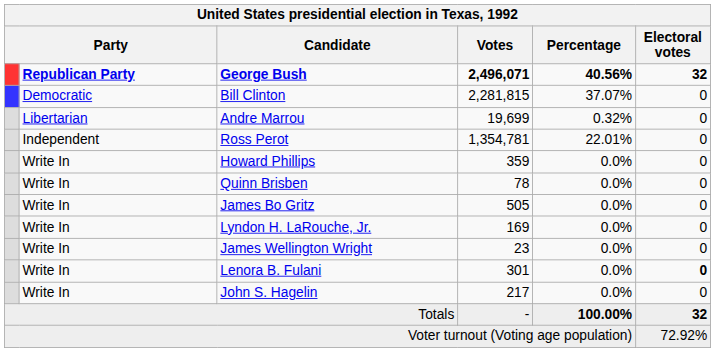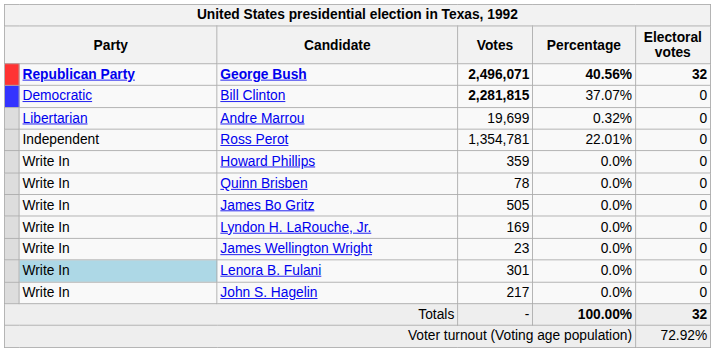(499, 96) normal -> (499, 96) bold
(46, 270) no background -> (46, 270) lightblue background
(703, 270) bold -> (703, 270) normal
